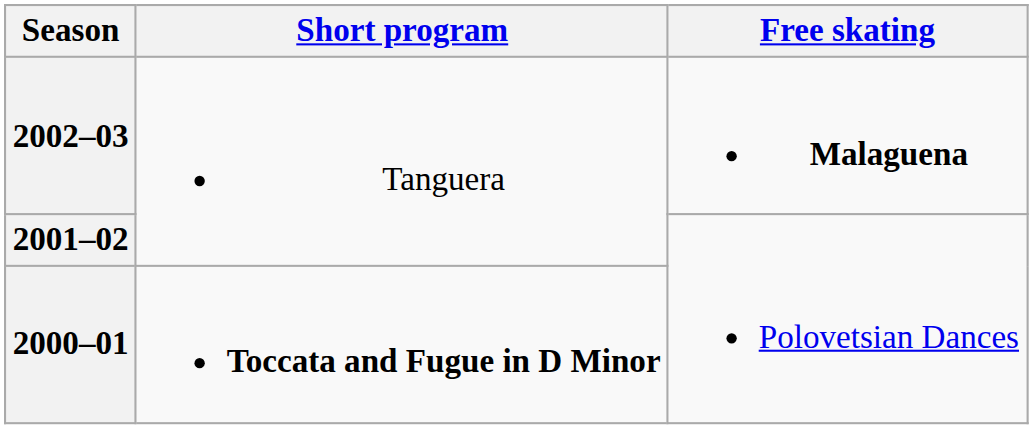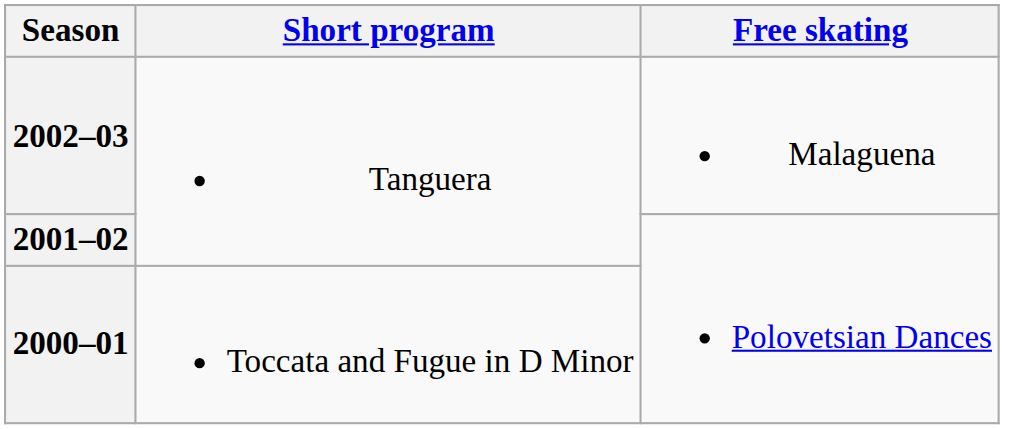(847, 154) bold -> (820, 154) normal
(402, 363) bold -> (389, 363) normal
